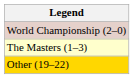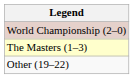(38, 64) gold background -> (38, 64) no background
